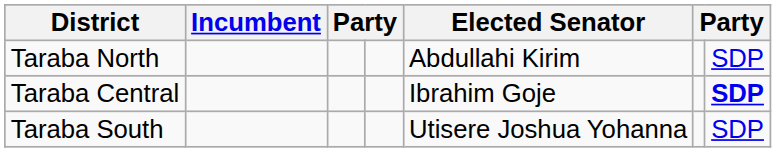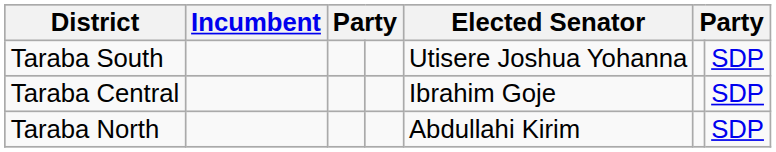rows swapped: (85, 58) <-> (87, 129)
(738, 93) bold -> (738, 93) normal
